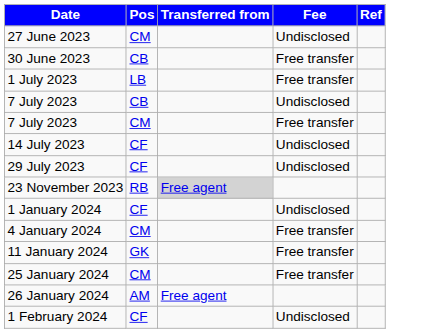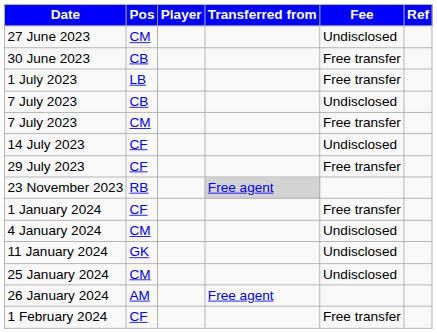+ column: (181, 15)
(313, 166) Undisclosed -> (362, 166) Free transfer
(313, 209) Undisclosed -> (362, 209) Free transfer
(315, 230) Free transfer -> (360, 230) Undisclosed
(315, 252) Free transfer -> (360, 252) Undisclosed
(315, 274) Free transfer -> (360, 274) Undisclosed
(313, 317) Undisclosed -> (362, 317) Free transfer
